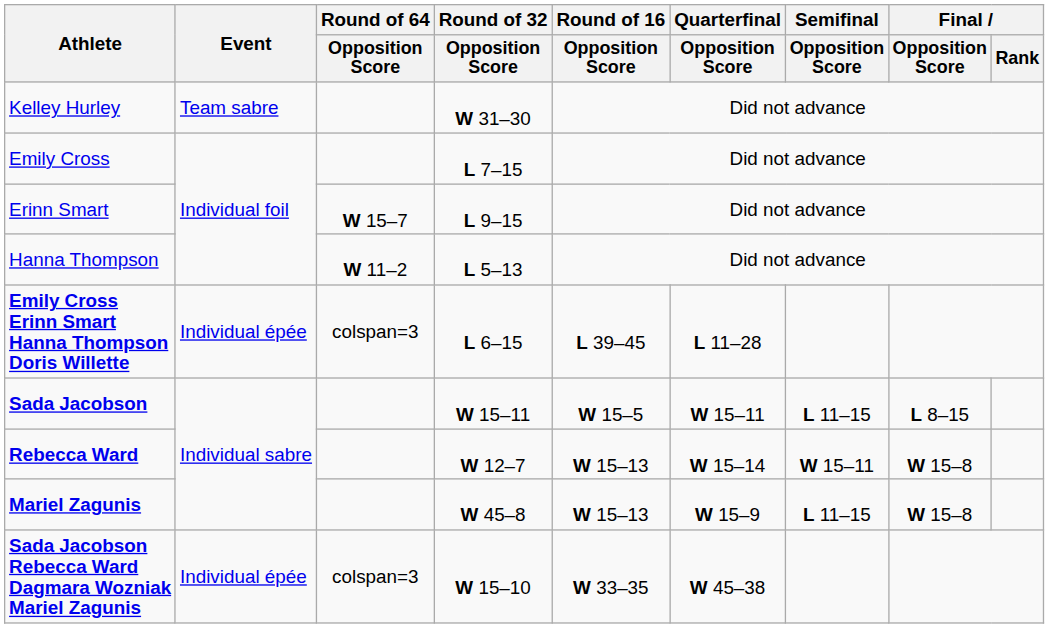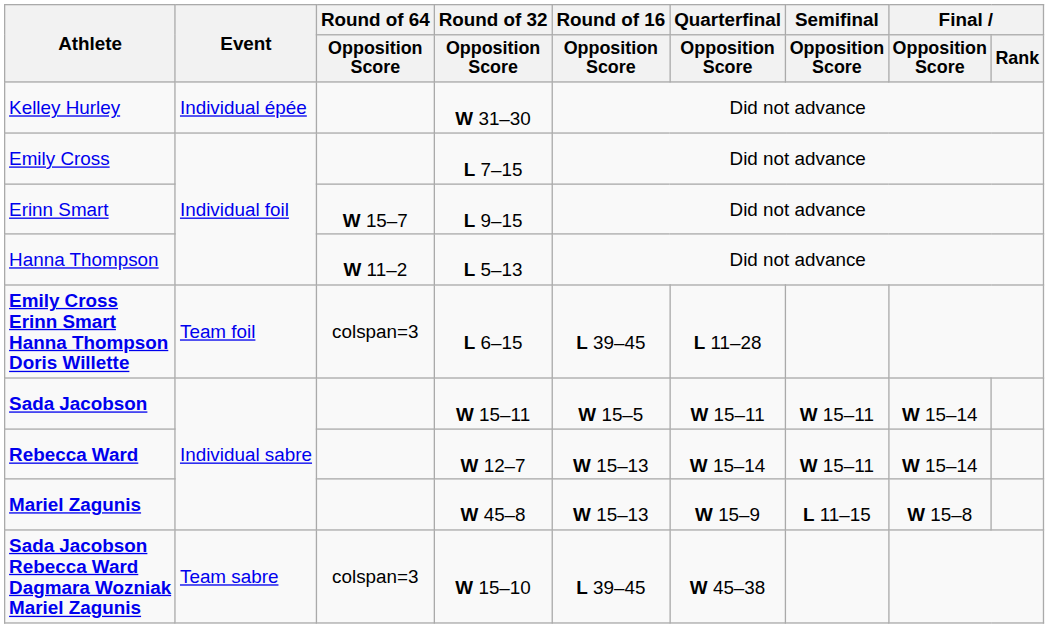(229, 108) Team sabre -> (243, 108) Individual épée
(243, 332) Individual épée -> (218, 332) Team foil
(837, 414) L 11–15 -> (837, 414) W 15–11
(940, 414) L 8–15 -> (940, 414) W 15–14
(940, 465) W 15–8 -> (940, 465) W 15–14
(243, 577) Individual épée -> (229, 577) Team sabre
(611, 587) W 33–35 -> (611, 587) L 39–45
